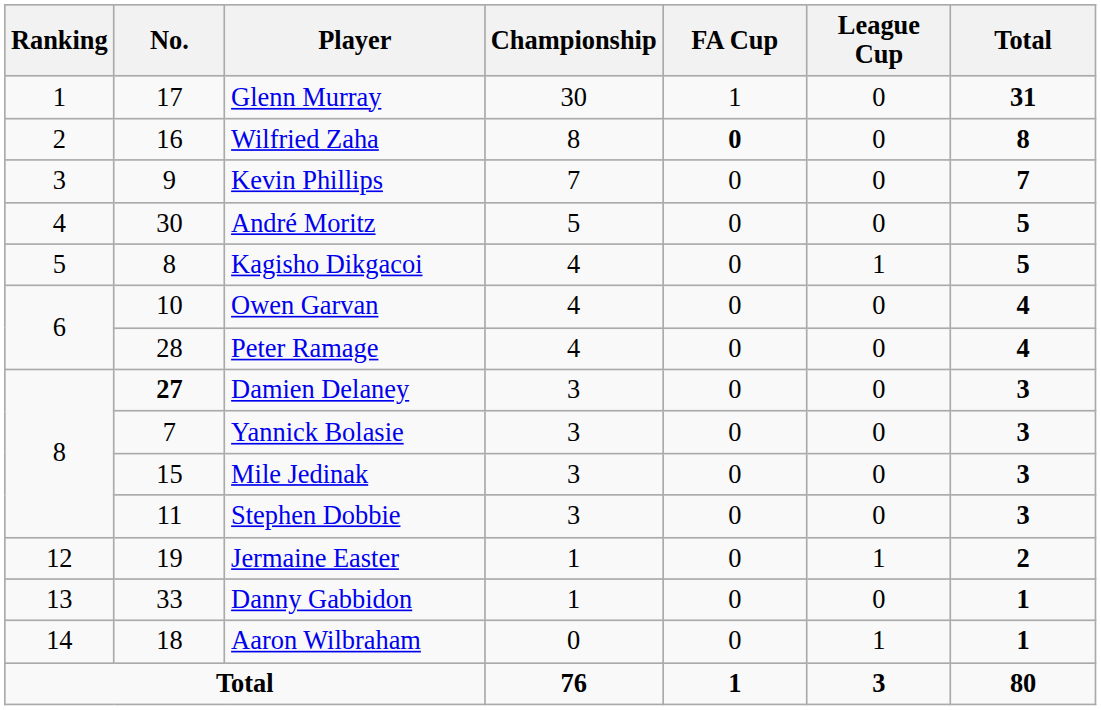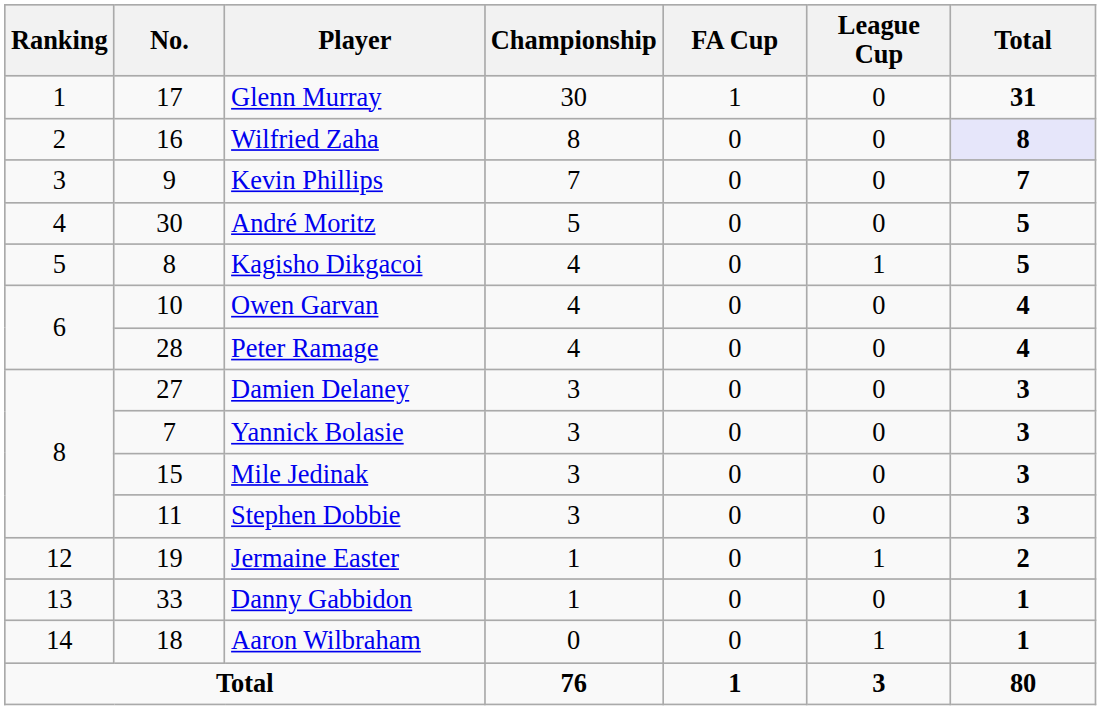(735, 138) bold -> (735, 138) normal
(1023, 138) no background -> (1023, 138) lavender background
(169, 390) bold -> (169, 390) normal
